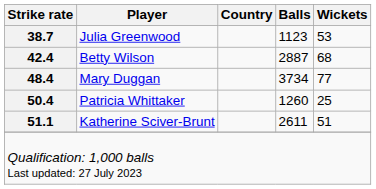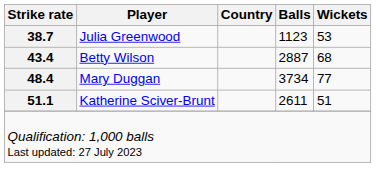(40, 57) 42.4 -> (40, 57) 43.4
- row: (132, 100)
